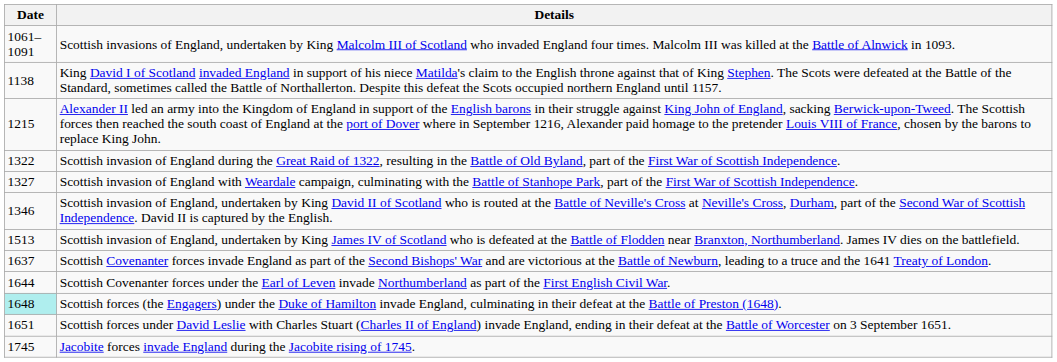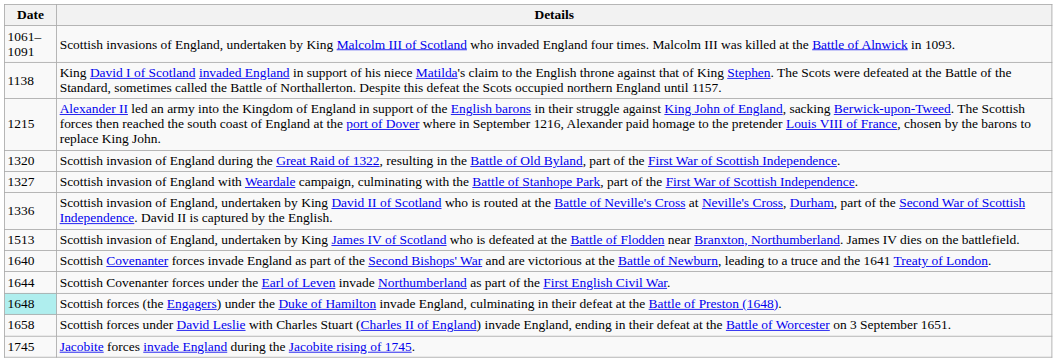(21, 160) 1322 -> (21, 160) 1320
(21, 211) 1346 -> (21, 211) 1336
(21, 261) 1637 -> (21, 261) 1640
(21, 325) 1651 -> (21, 325) 1658
